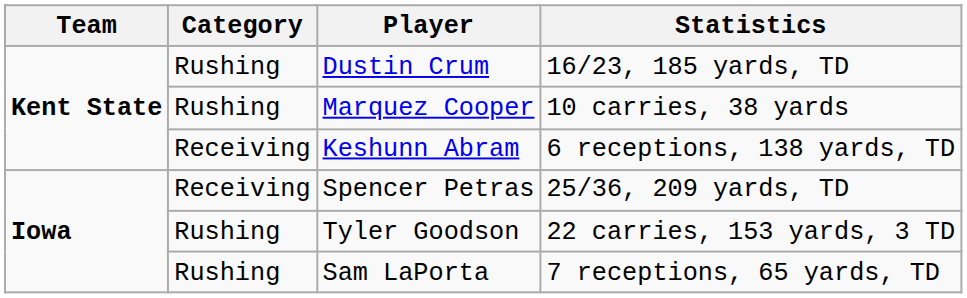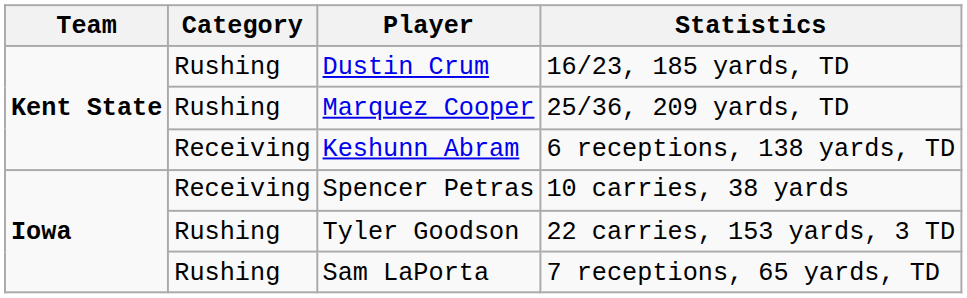(698, 108) 10 carries, 38 yards -> (698, 108) 25/36, 209 yards, TD
(698, 190) 25/36, 209 yards, TD -> (698, 190) 10 carries, 38 yards
